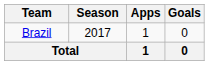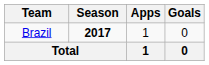(98, 32) normal -> (98, 32) bold
